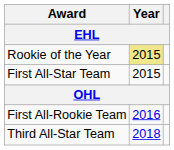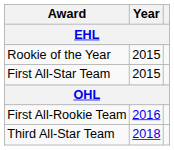(146, 54) khaki background -> (146, 54) no background
